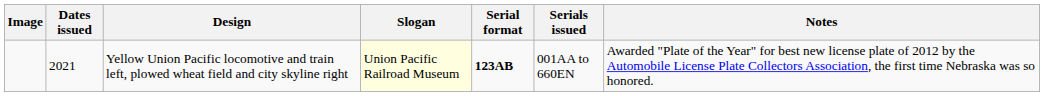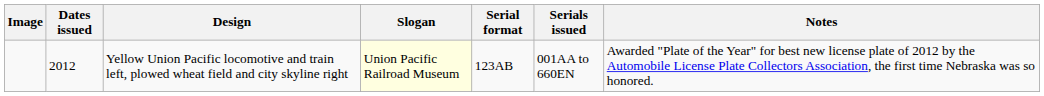(62, 65) 2021 -> (62, 65) 2012
(494, 65) bold -> (494, 65) normal
